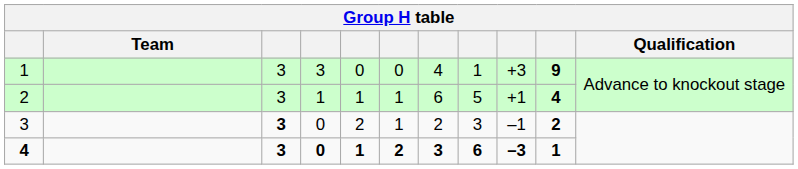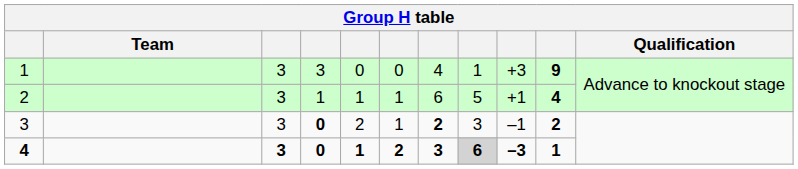(281, 124) bold -> (281, 124) normal
(320, 124) normal -> (320, 124) bold
(438, 124) normal -> (438, 124) bold
(477, 151) no background -> (477, 151) lightgrey background
